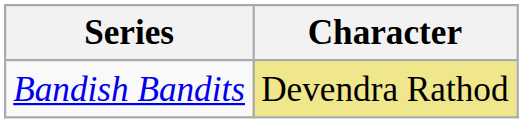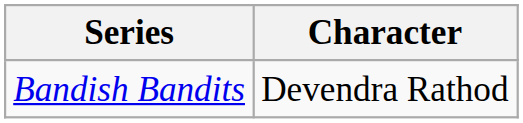(385, 88) khaki background -> (385, 88) no background
